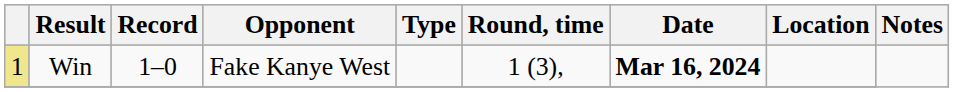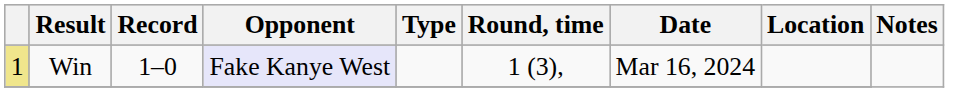(300, 65) no background -> (300, 65) lavender background
(688, 65) bold -> (685, 65) normal
